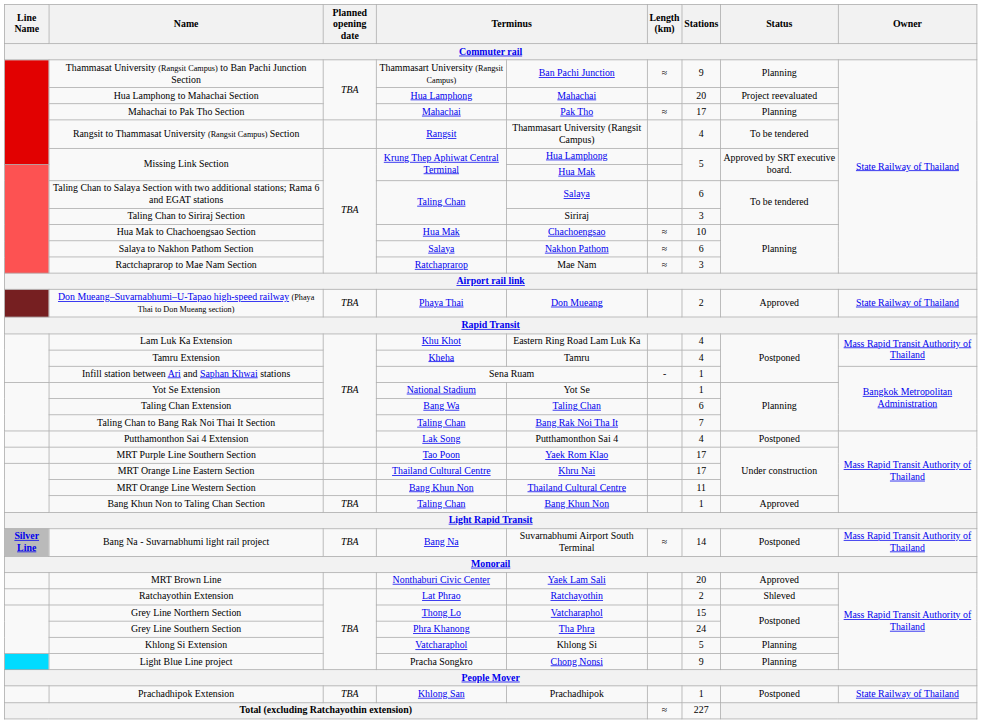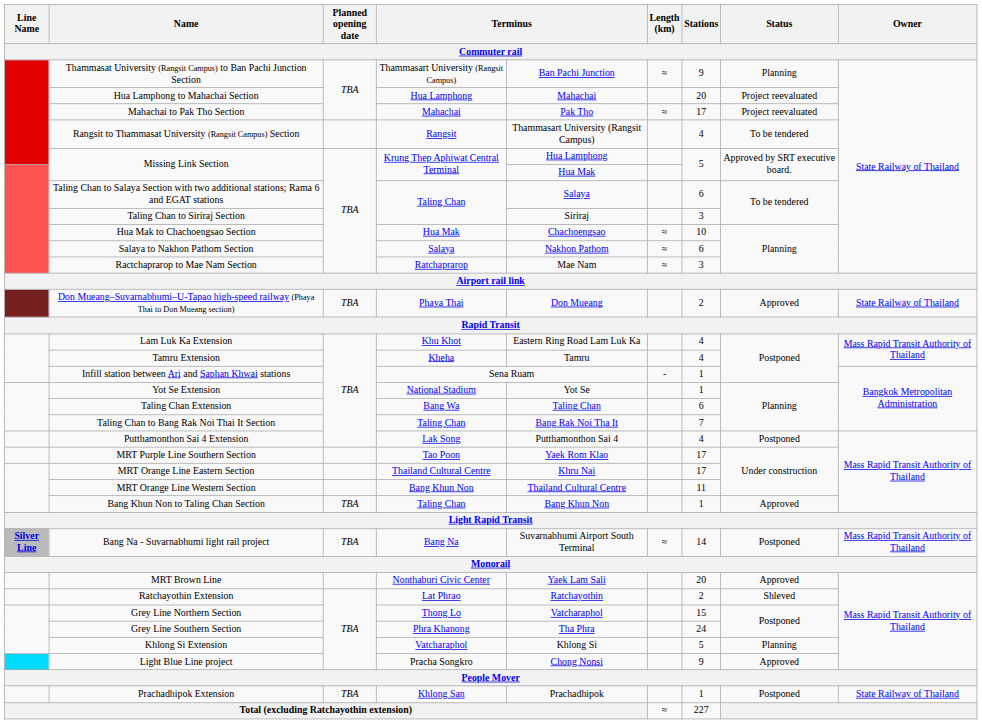(779, 112) Planning -> (779, 112) Project reevaluated
(779, 661) Planning -> (779, 661) Approved
